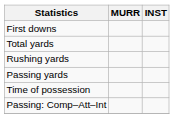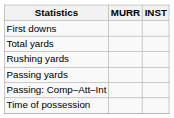rows swapped: (56, 105) <-> (48, 90)
